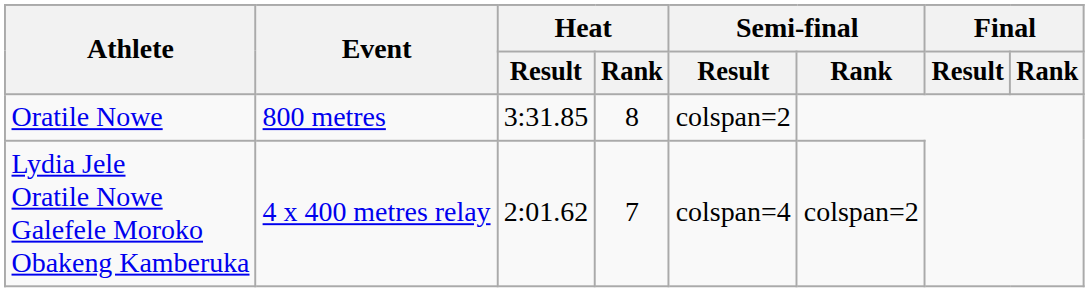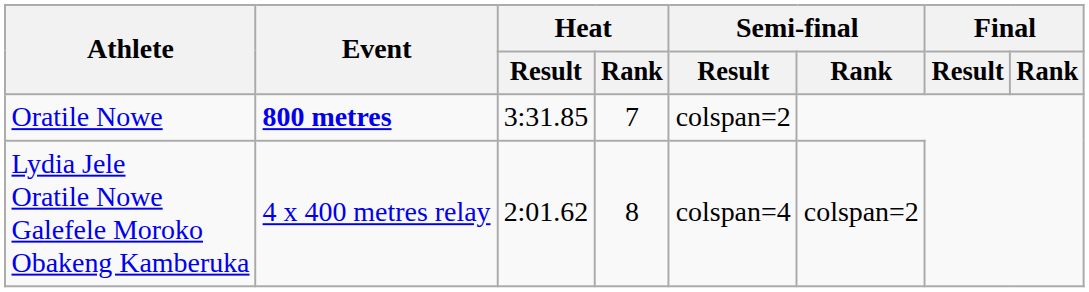(324, 117) normal -> (327, 117) bold
(632, 117) 8 -> (632, 117) 7
(632, 213) 7 -> (632, 213) 8
